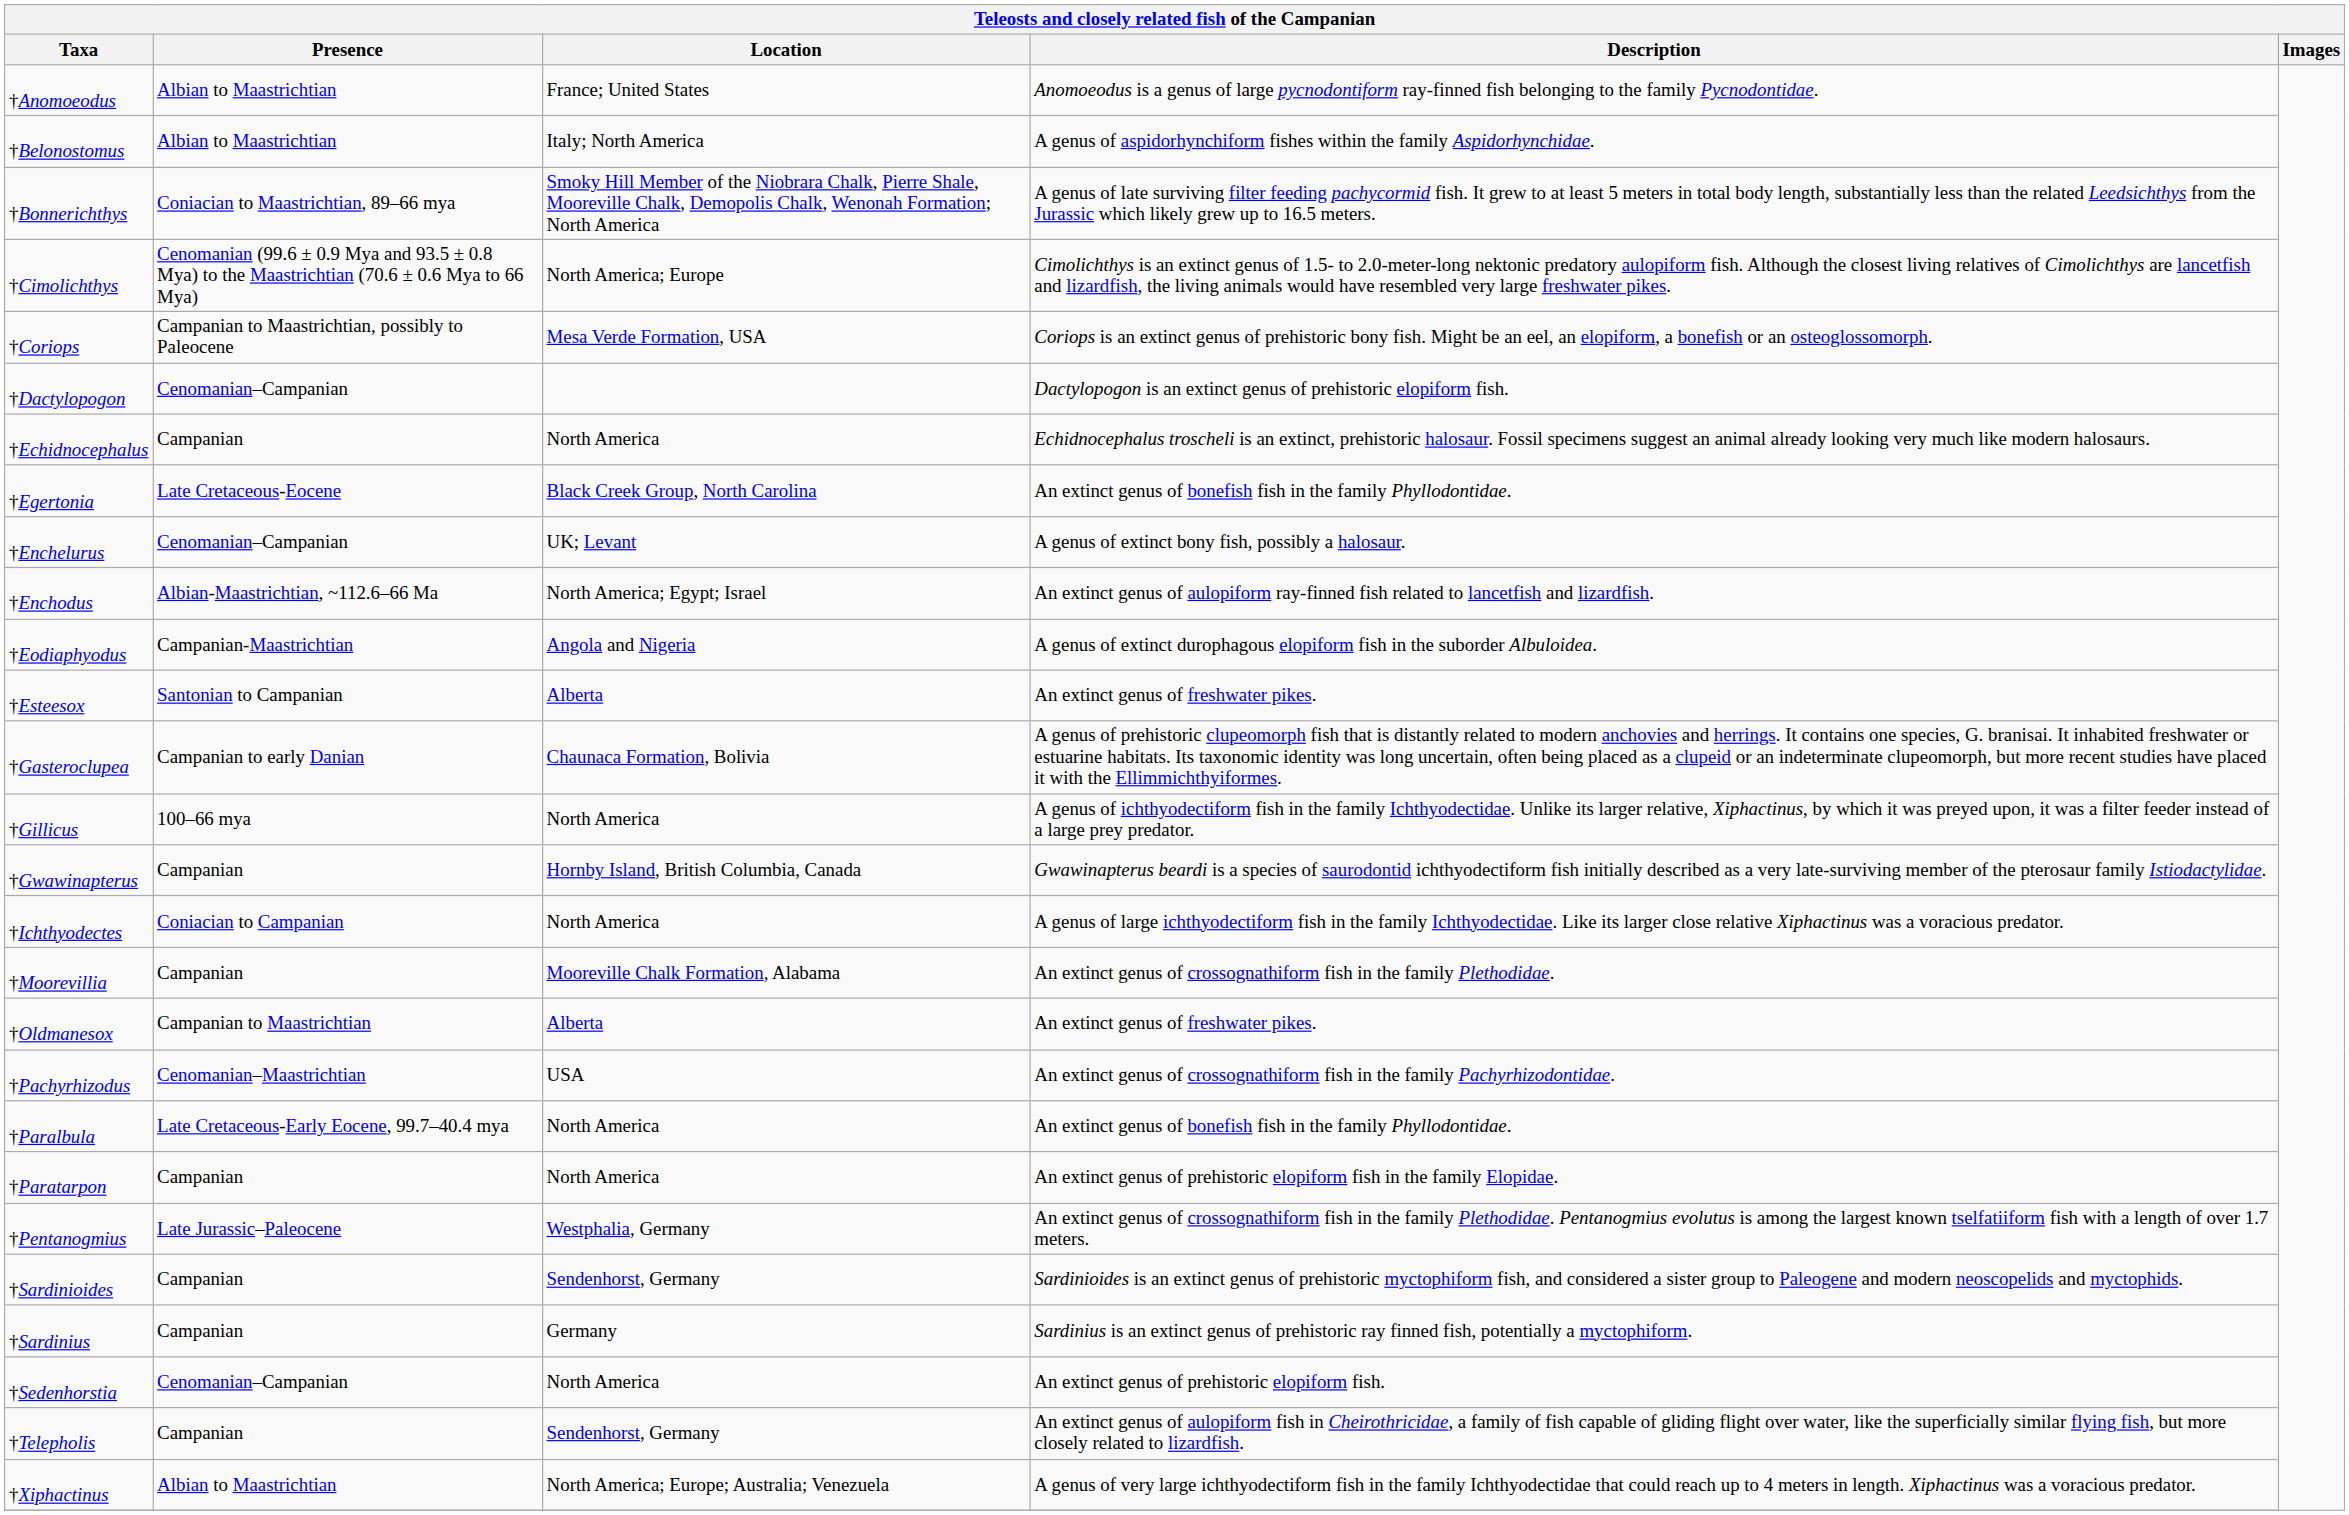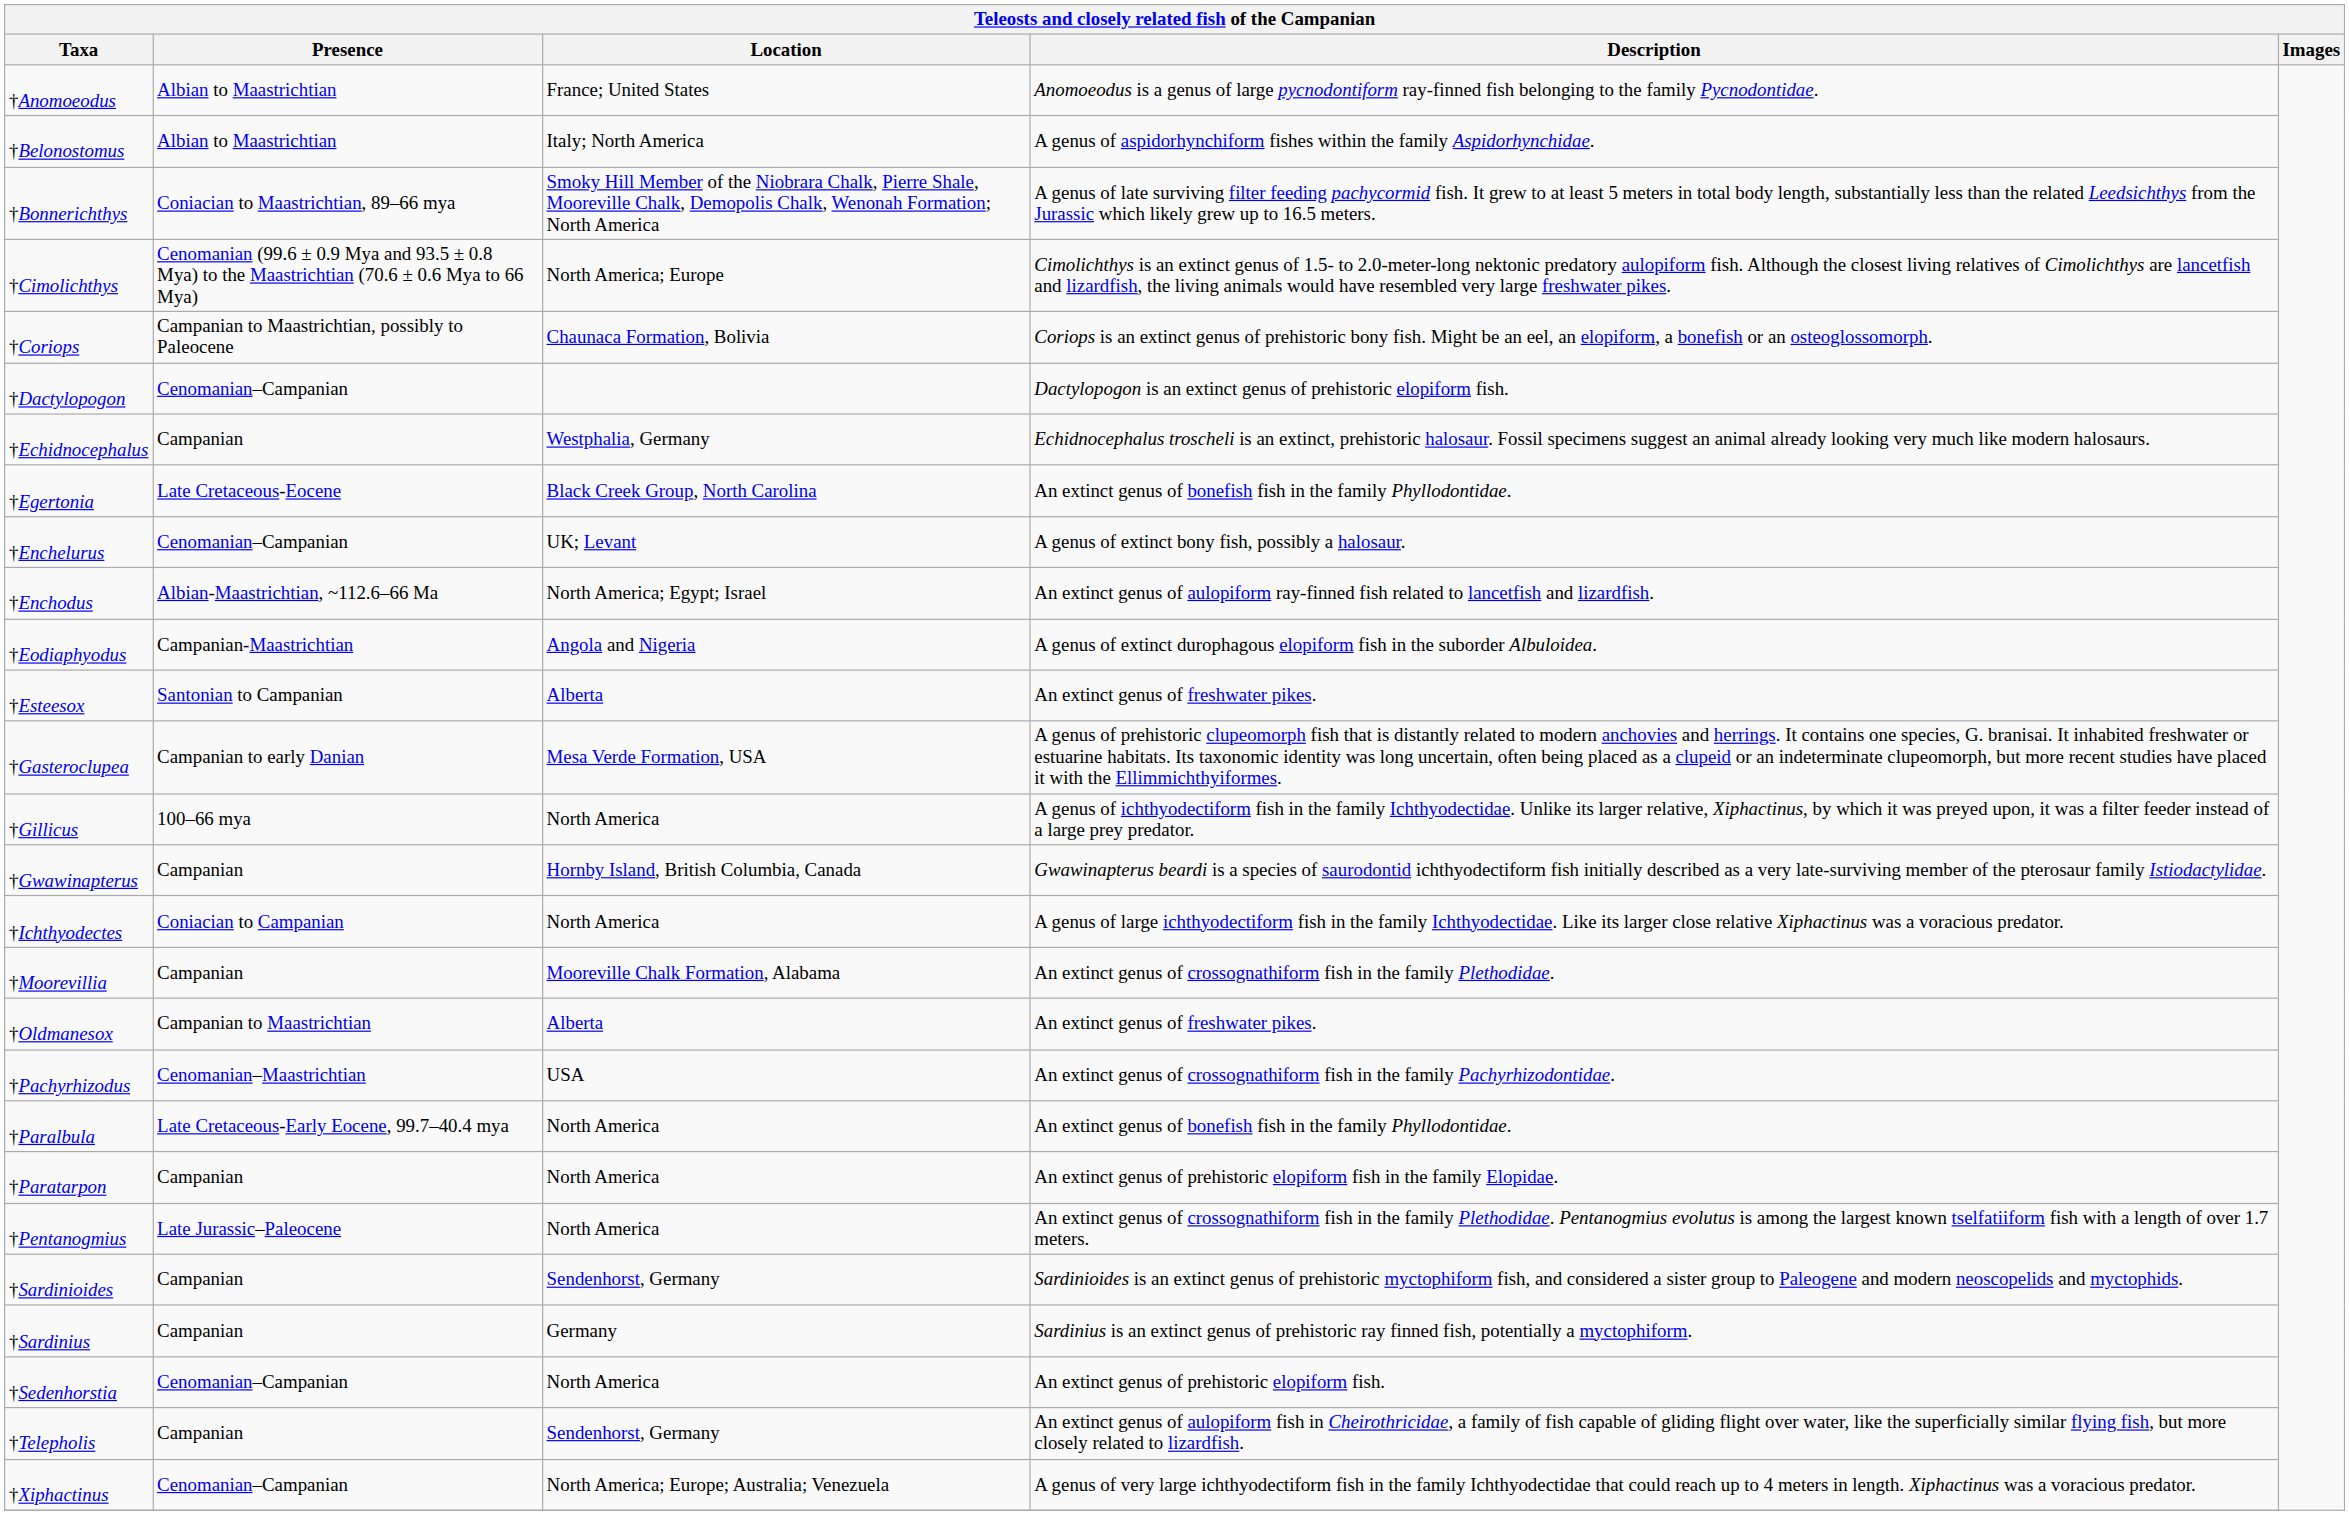(657, 337) Mesa Verde Formation, USA -> (658, 337) Chaunaca Formation, Bolivia
(603, 439) North America -> (628, 439) Westphalia, Germany
(658, 757) Chaunaca Formation, Bolivia -> (657, 757) Mesa Verde Formation, USA
(628, 1228) Westphalia, Germany -> (603, 1228) North America
(247, 1484) Albian to Maastrichtian -> (253, 1484) Cenomanian–Campanian
